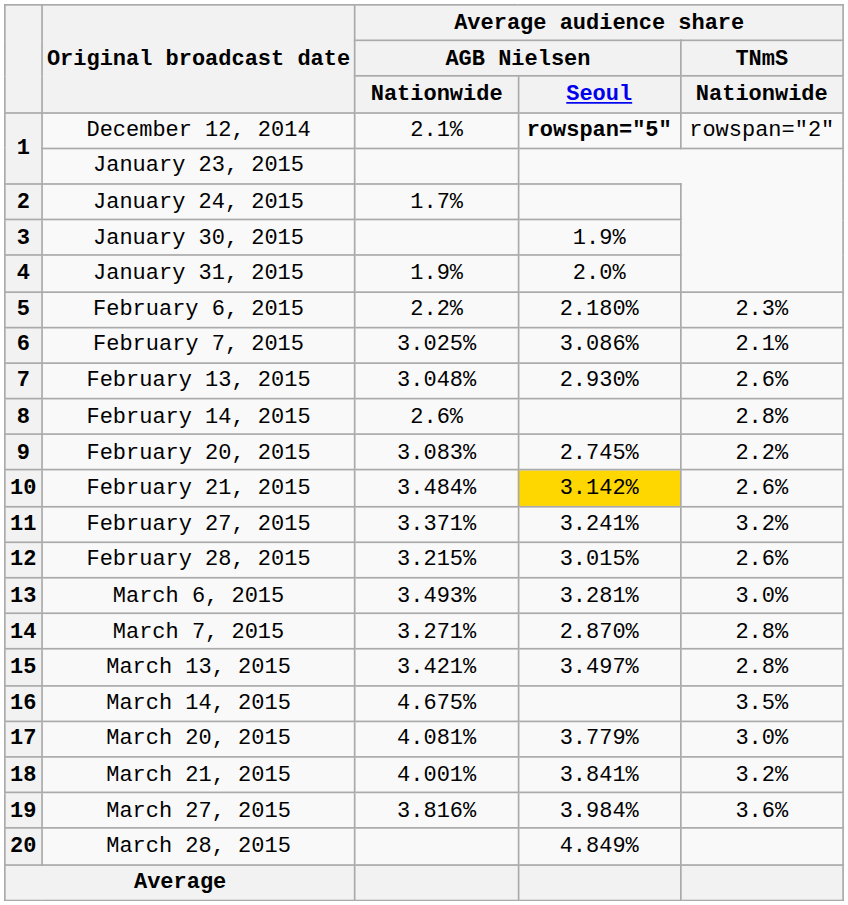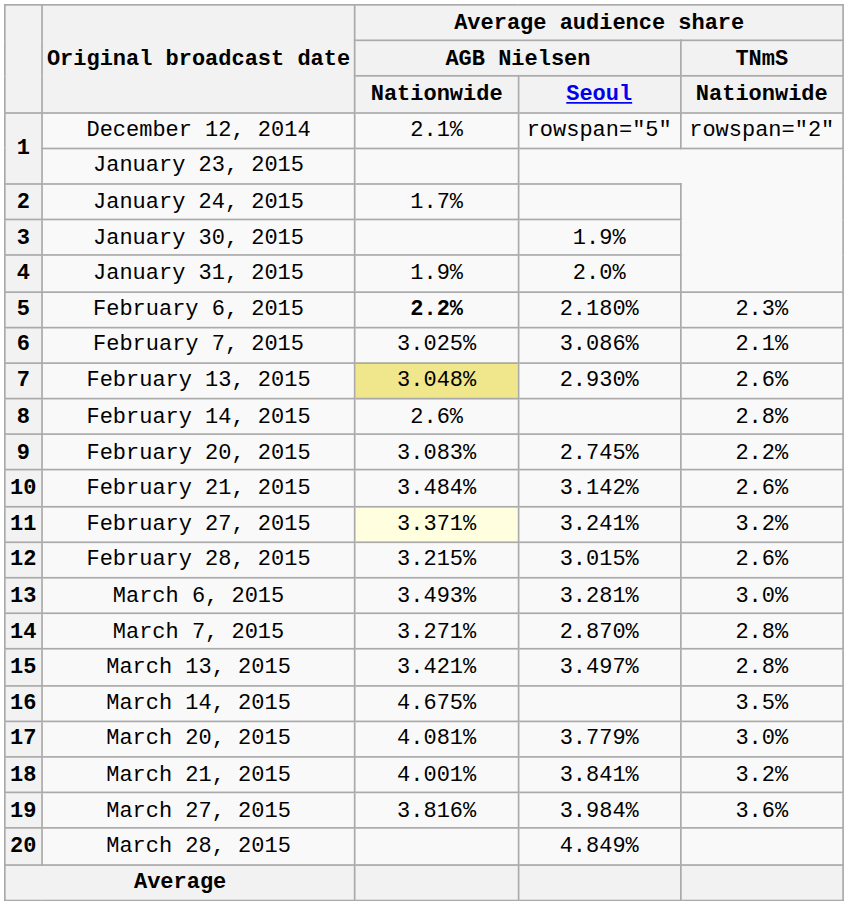(599, 130) bold -> (599, 130) normal
(437, 309) normal -> (437, 309) bold
(437, 381) no background -> (437, 381) khaki background
(599, 488) gold background -> (599, 488) no background
(437, 524) no background -> (437, 524) lightyellow background
